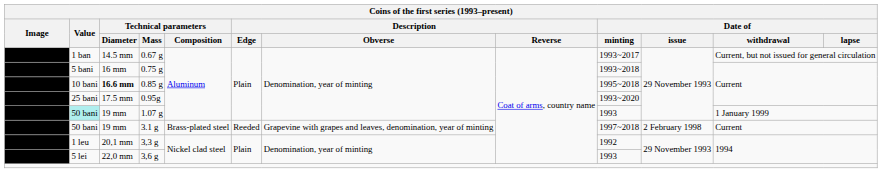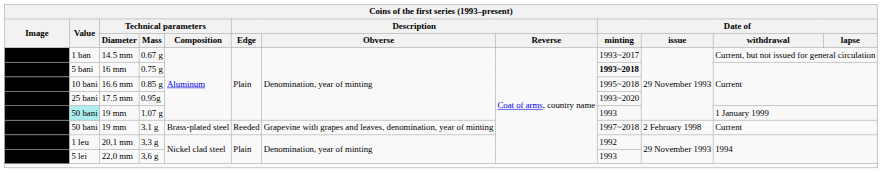(619, 70) normal -> (619, 70) bold
(118, 84) bold -> (117, 84) normal
